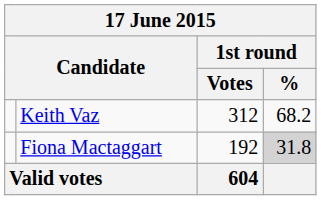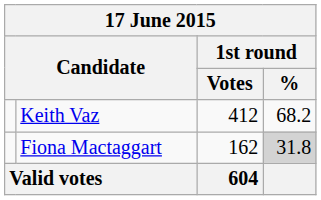(243, 115) 312 -> (243, 115) 412
(243, 147) 192 -> (243, 147) 162
